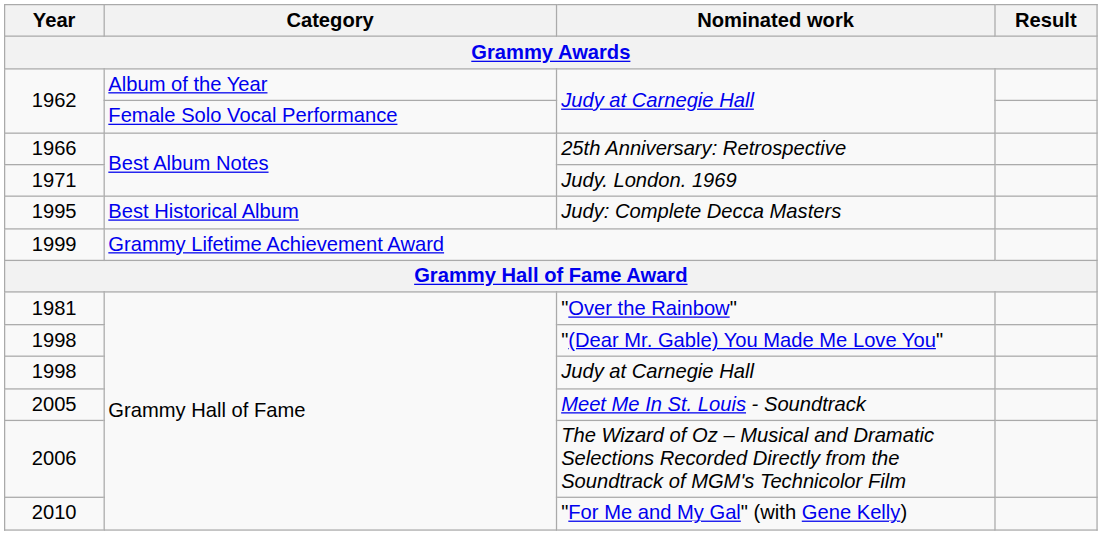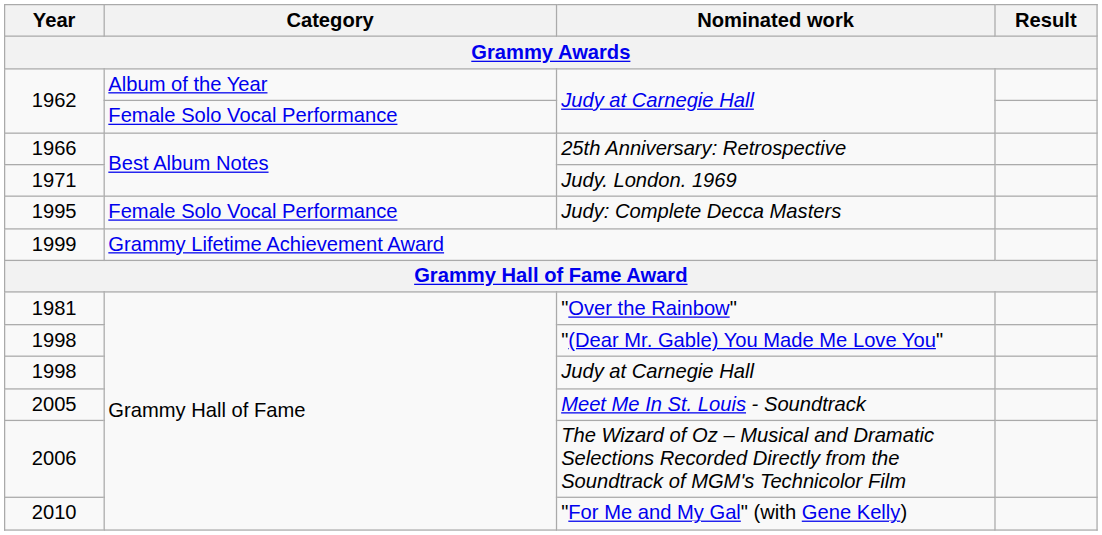(204, 212) Best Historical Album -> (253, 212) Female Solo Vocal Performance
